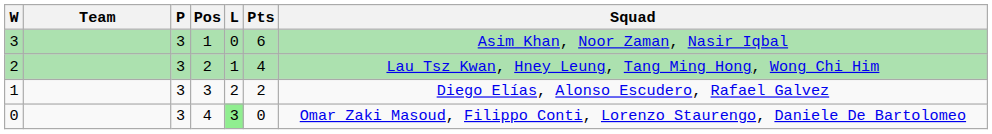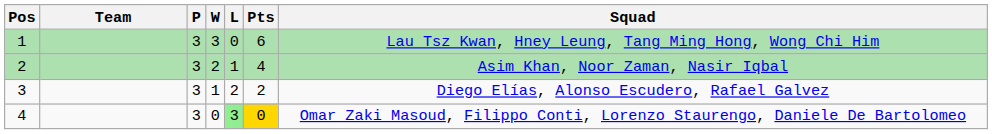columns swapped: (207, 17) <-> (14, 17)
(633, 42) Asim Khan, Noor Zaman, Nasir Iqbal -> (633, 42) Lau Tsz Kwan, Hney Leung, Tang Ming Hong, Wong Chi Him
(633, 67) Lau Tsz Kwan, Hney Leung, Tang Ming Hong, Wong Chi Him -> (633, 67) Asim Khan, Noor Zaman, Nasir Iqbal
(261, 116) no background -> (261, 116) gold background
